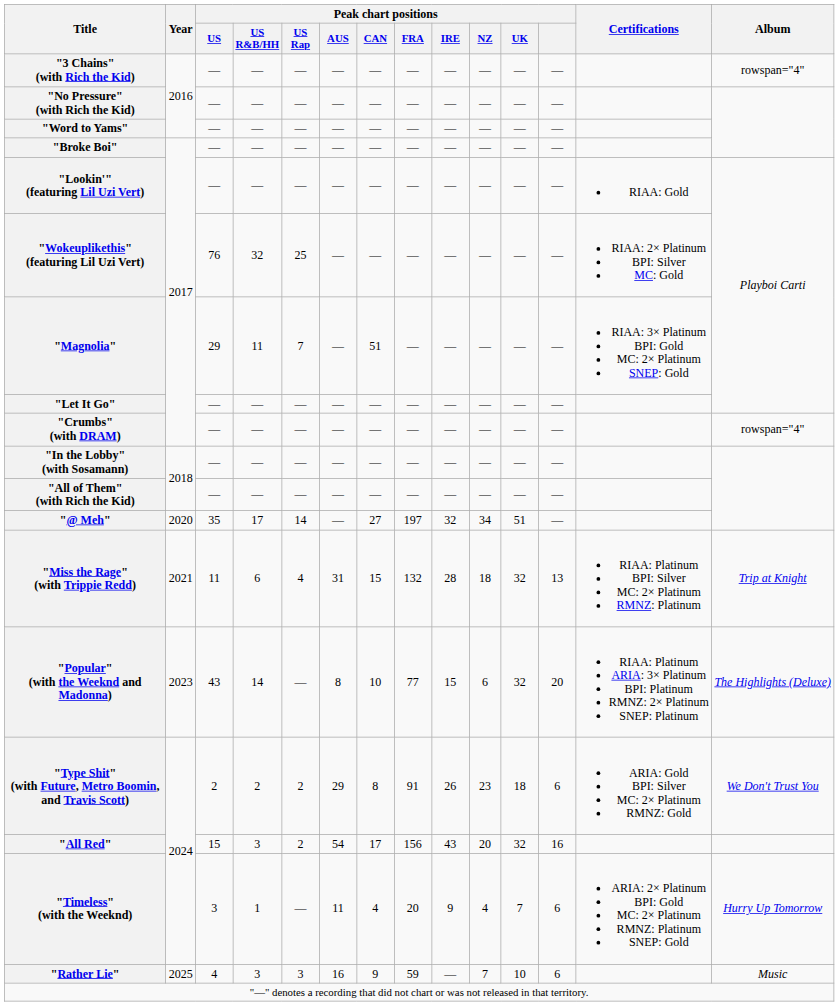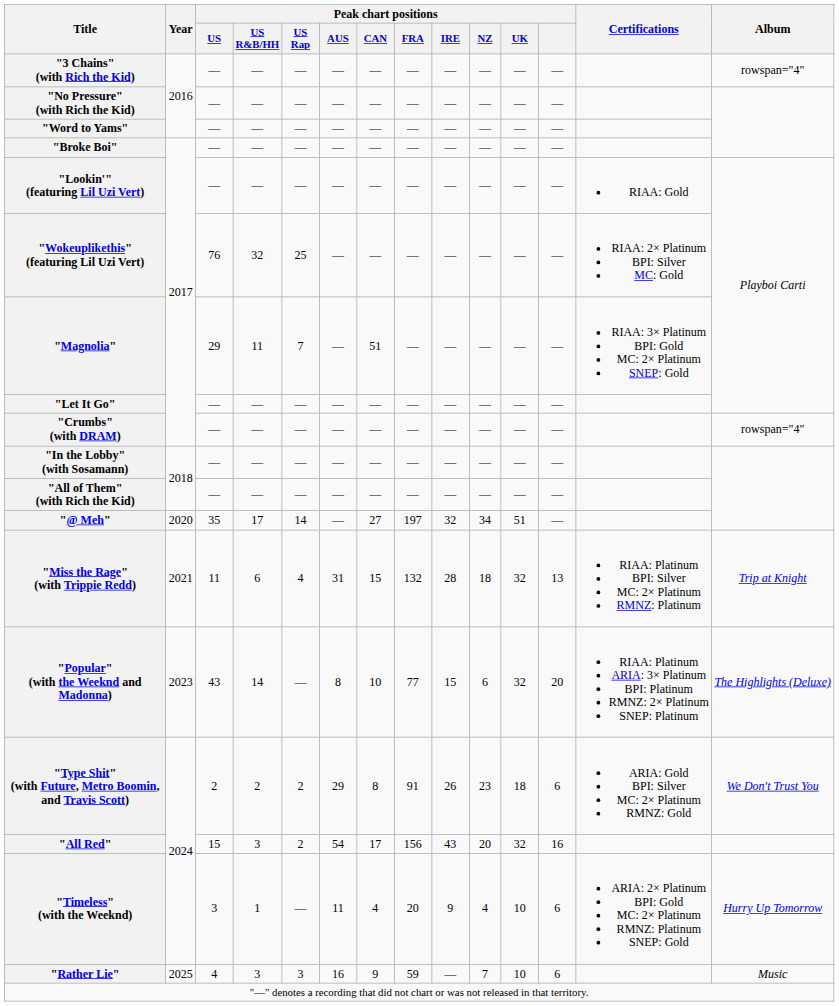(520, 908) 7 -> (520, 908) 10
